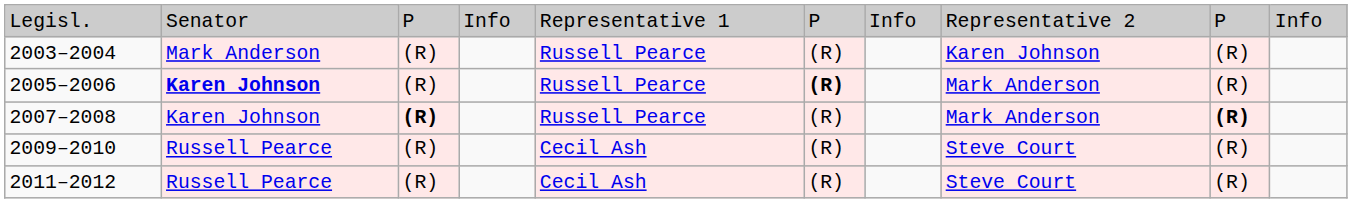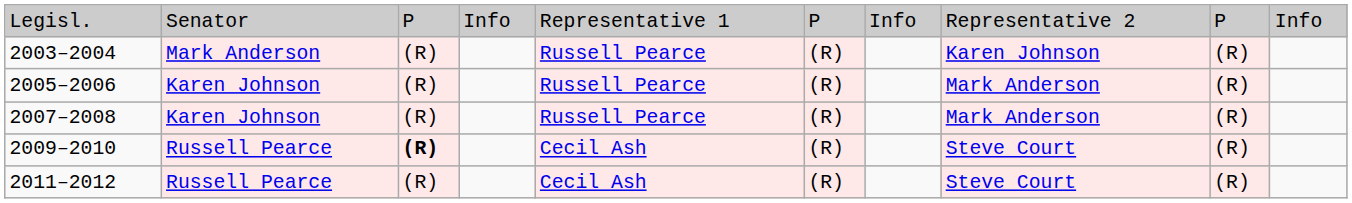(243, 85) bold -> (243, 85) normal
(826, 85) bold -> (826, 85) normal
(420, 117) bold -> (420, 117) normal
(1232, 117) bold -> (1232, 117) normal
(420, 150) normal -> (420, 150) bold
